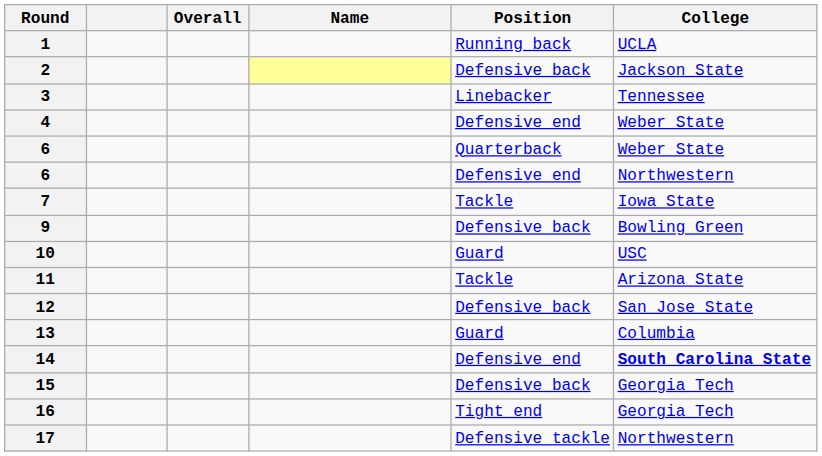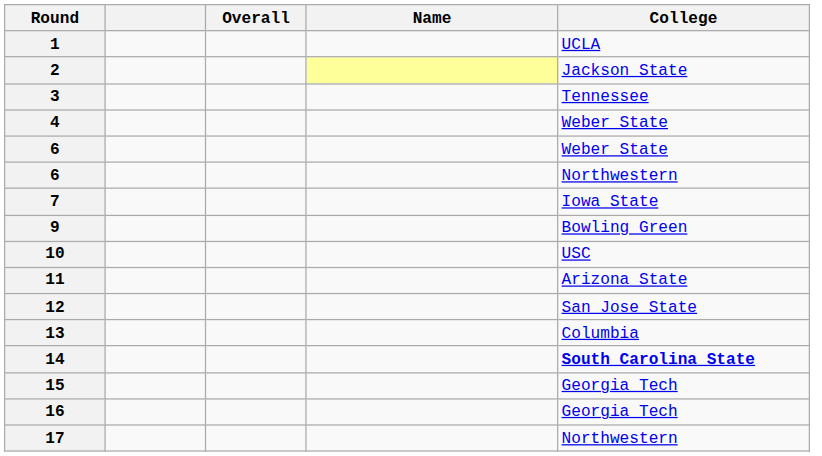- column: (533, 18)
